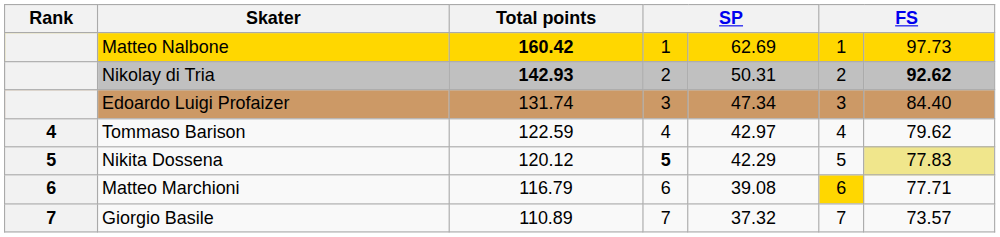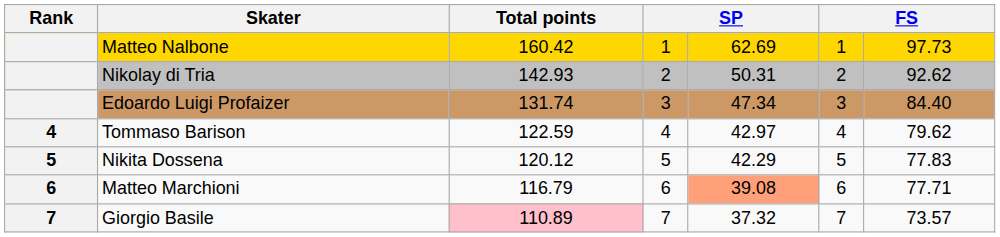(546, 47) bold -> (546, 47) normal
(546, 75) bold -> (546, 75) normal
(929, 75) bold -> (929, 75) normal
(666, 160) bold -> (666, 160) normal
(929, 160) khaki background -> (929, 160) no background
(753, 189) no background -> (753, 189) lightsalmon background
(841, 189) gold background -> (841, 189) no background
(546, 217) no background -> (546, 217) pink background
